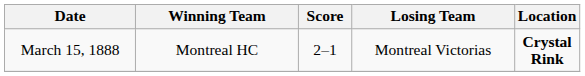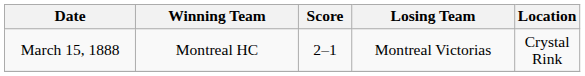(547, 50) bold -> (547, 50) normal
